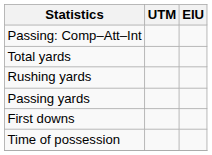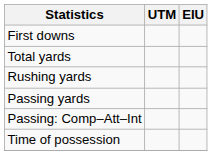rows swapped: (41, 119) <-> (75, 35)
